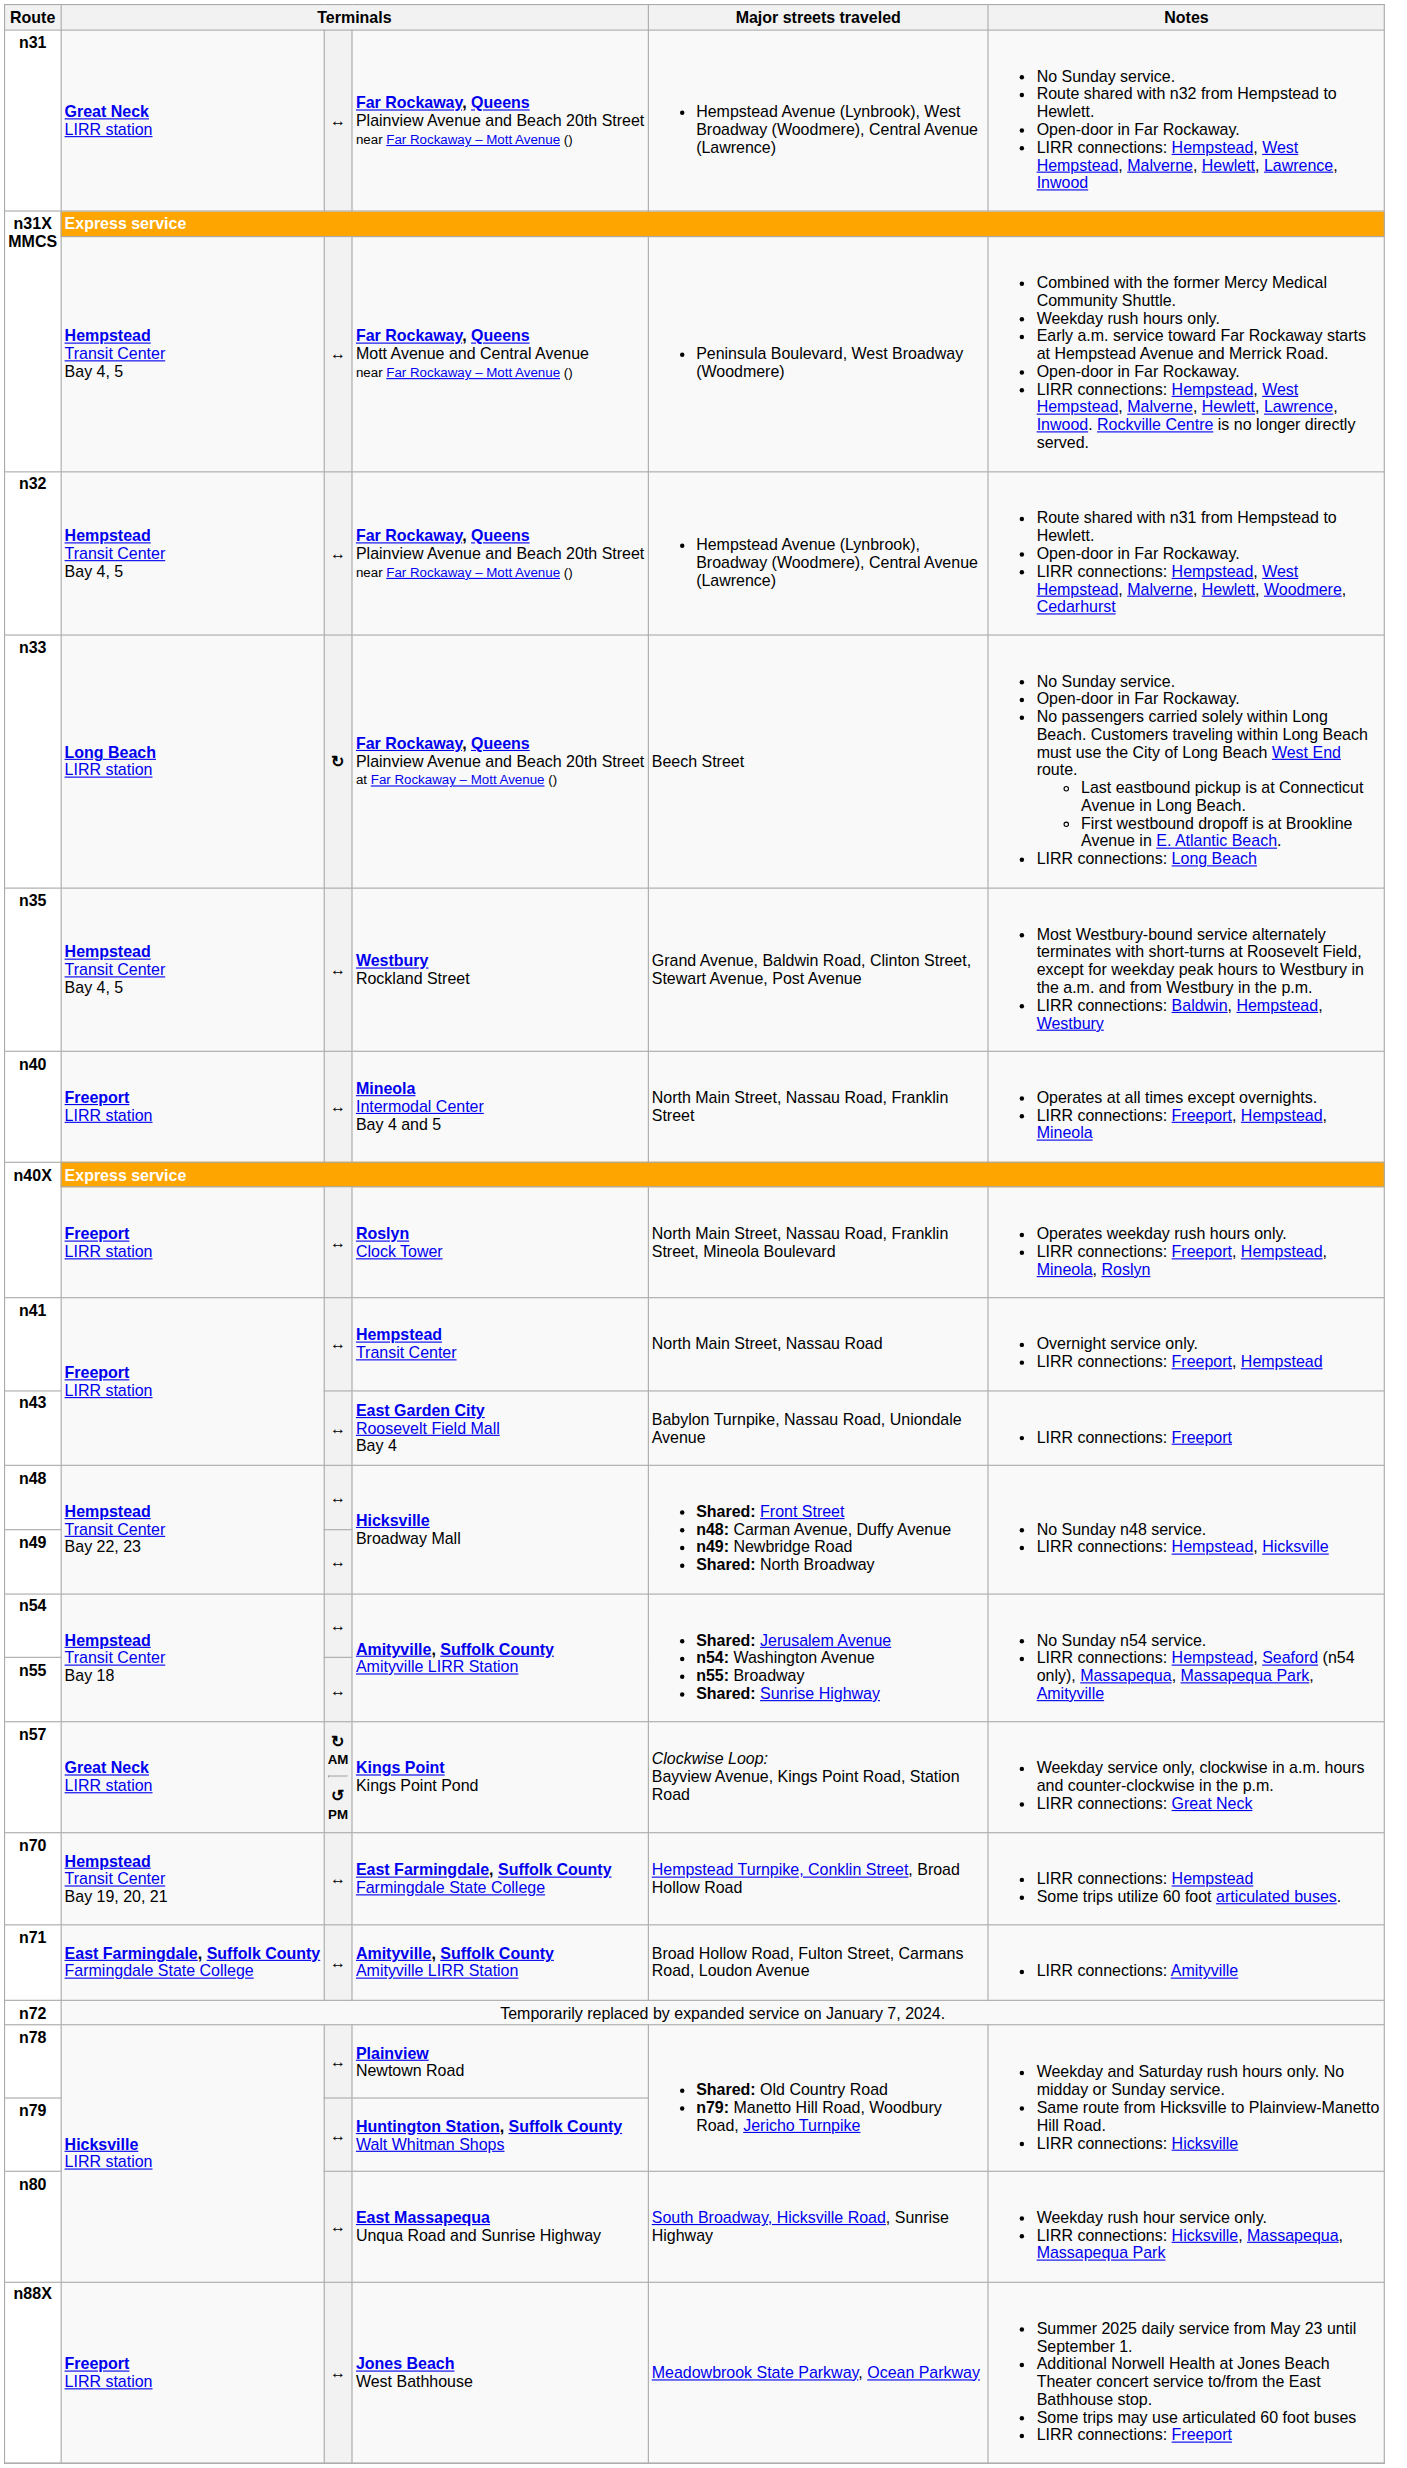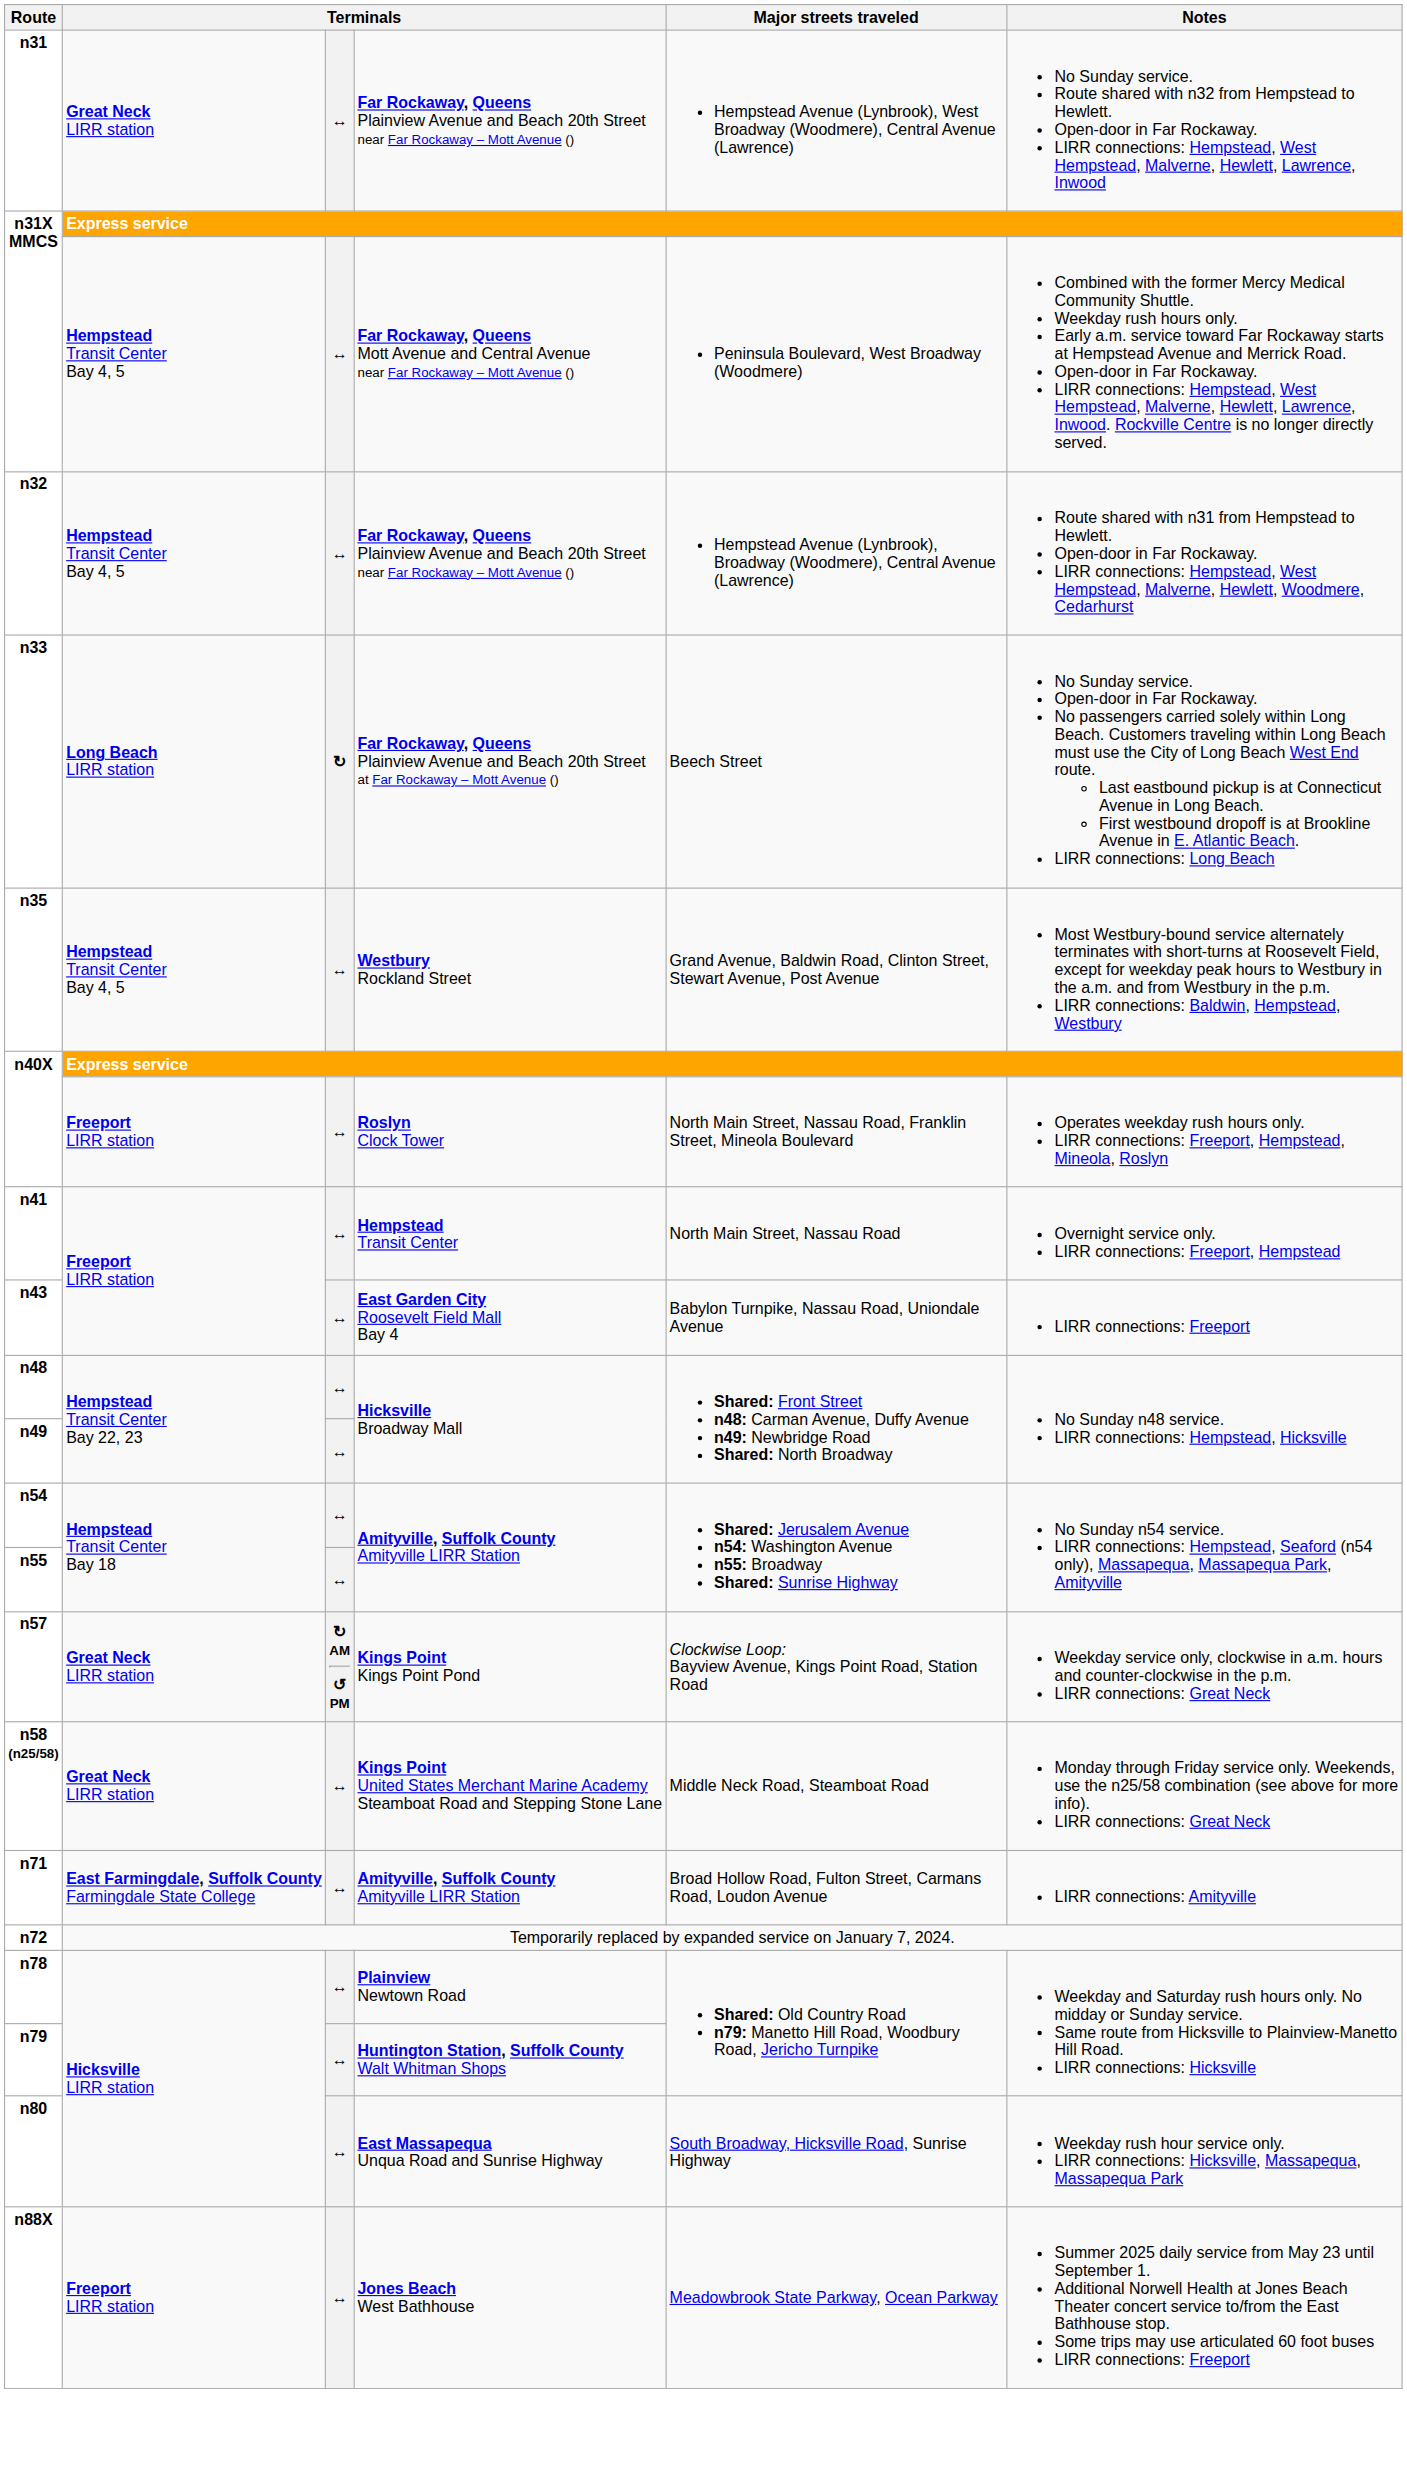- row: (33, 1064)
+ row: (33, 1744)
- row: (33, 1845)
